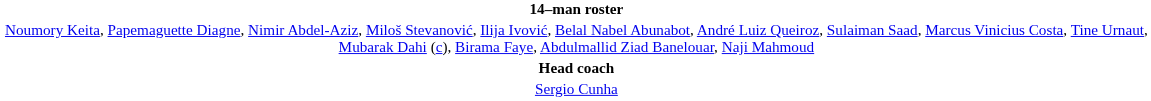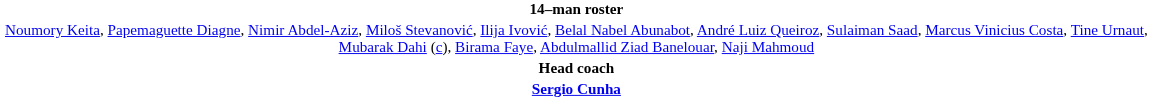(576, 89) normal -> (576, 89) bold
